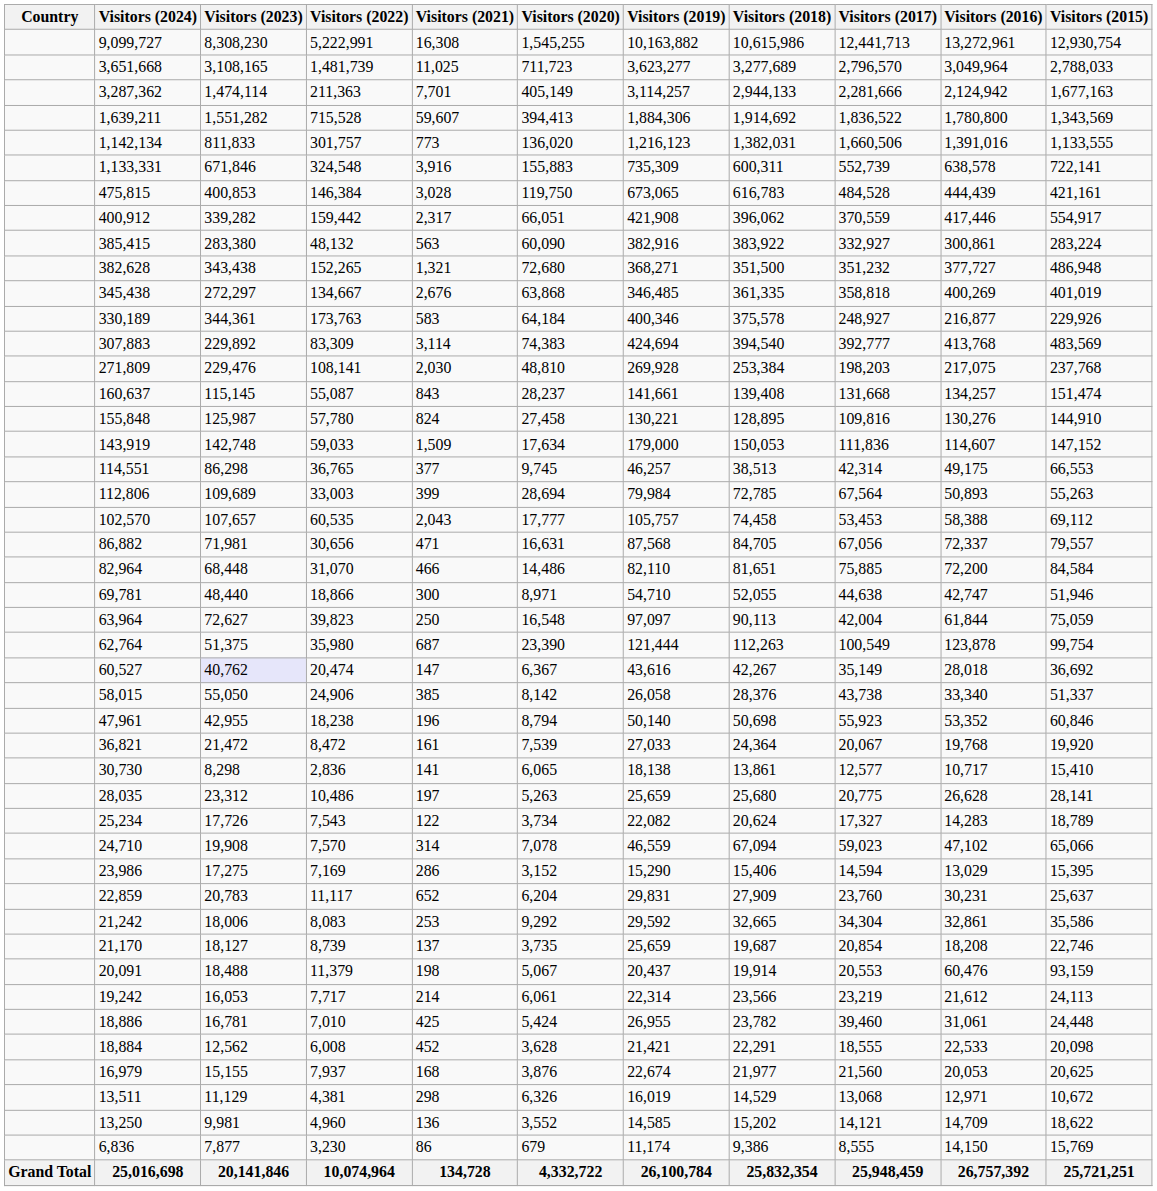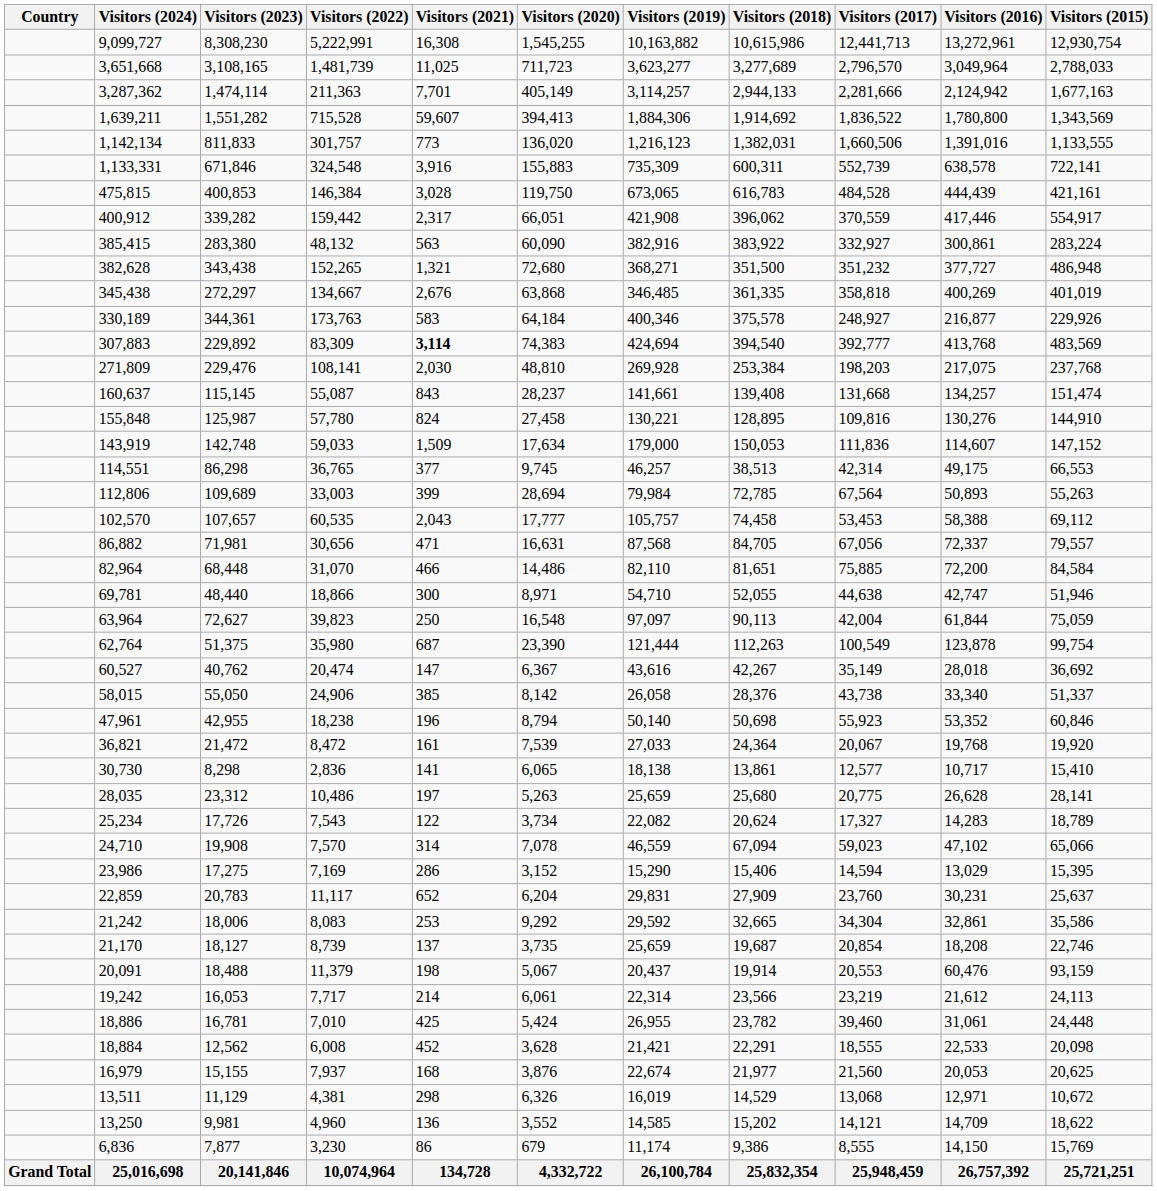(433, 343) normal -> (433, 343) bold
(226, 670) lavender background -> (226, 670) no background
